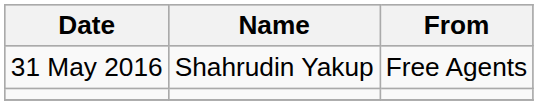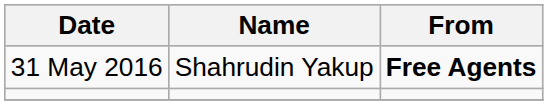(456, 66) normal -> (461, 66) bold
